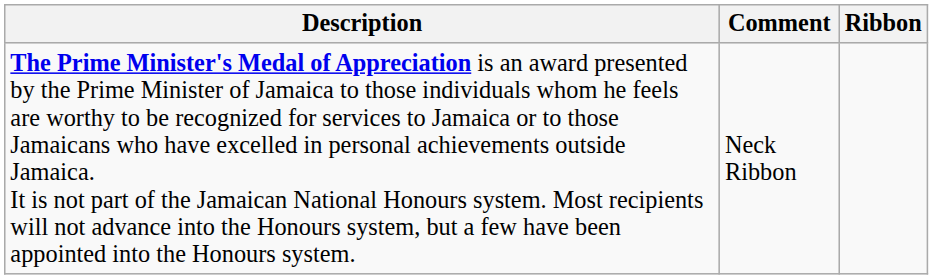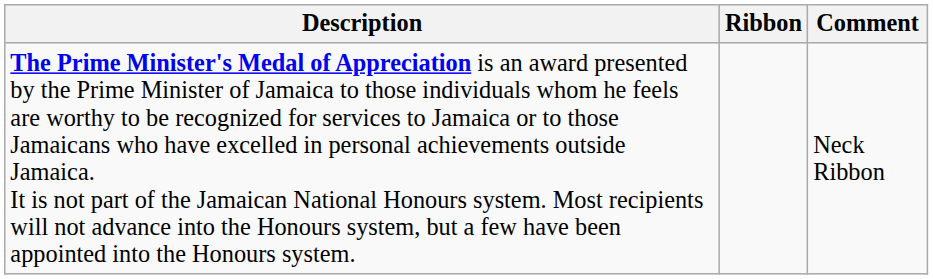columns swapped: (883, 23) <-> (779, 23)
